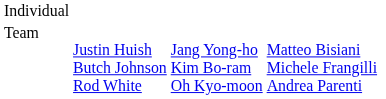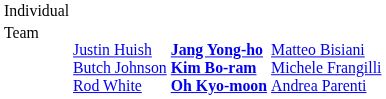(217, 68) normal -> (219, 68) bold
